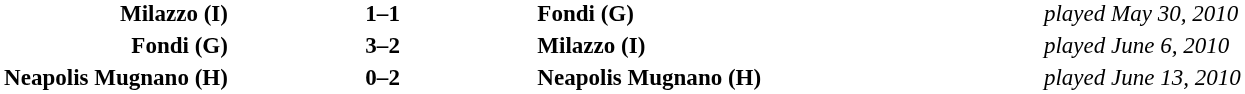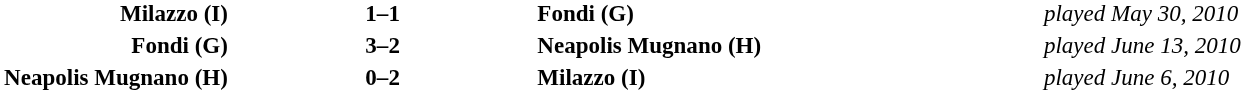(591, 45) Milazzo (I) -> (649, 45) Neapolis Mugnano (H)
(1137, 45) played June 6, 2010 -> (1142, 45) played June 13, 2010
(649, 77) Neapolis Mugnano (H) -> (591, 77) Milazzo (I)
(1142, 77) played June 13, 2010 -> (1137, 77) played June 6, 2010
